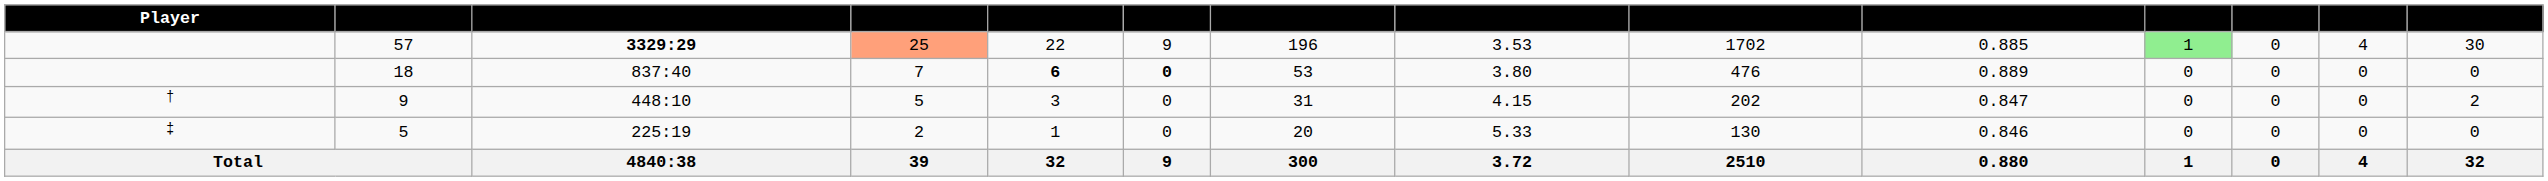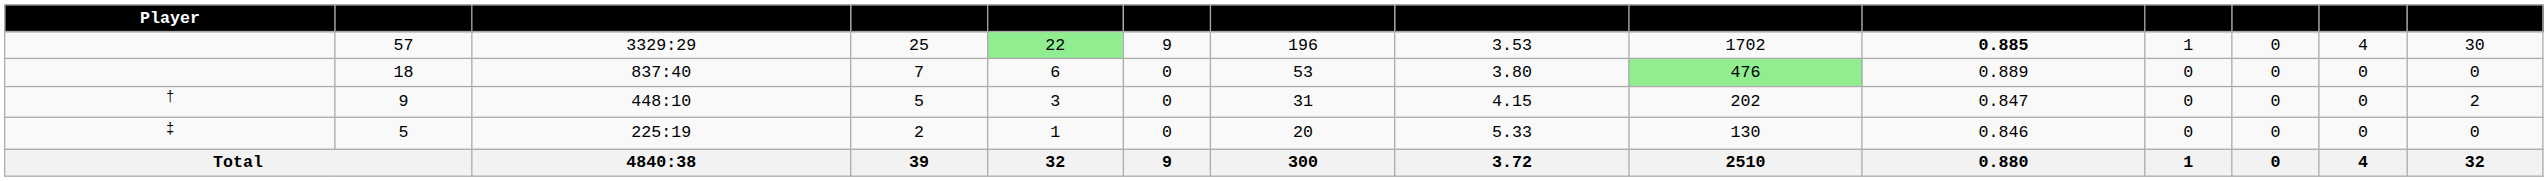(661, 45) bold -> (661, 45) normal
(919, 45) lightsalmon background -> (919, 45) no background
(1055, 45) no background -> (1055, 45) lightgreen background
(2003, 45) normal -> (2003, 45) bold
(2188, 45) lightgreen background -> (2188, 45) no background
(1055, 72) bold -> (1055, 72) normal
(1167, 72) bold -> (1167, 72) normal
(1746, 72) no background -> (1746, 72) lightgreen background
